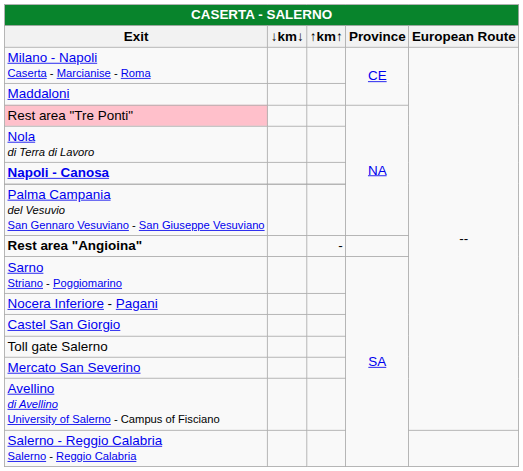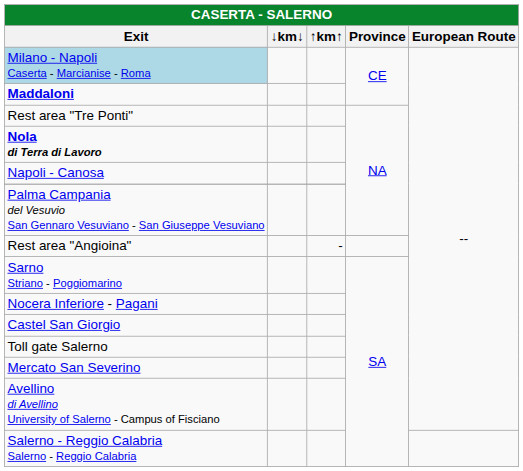(79, 65) no background -> (79, 65) lightblue background
(39, 94) normal -> (41, 94) bold
(70, 115) pink background -> (70, 115) no background
(51, 144) normal -> (55, 144) bold
(58, 173) bold -> (56, 173) normal
(75, 246) bold -> (69, 246) normal
